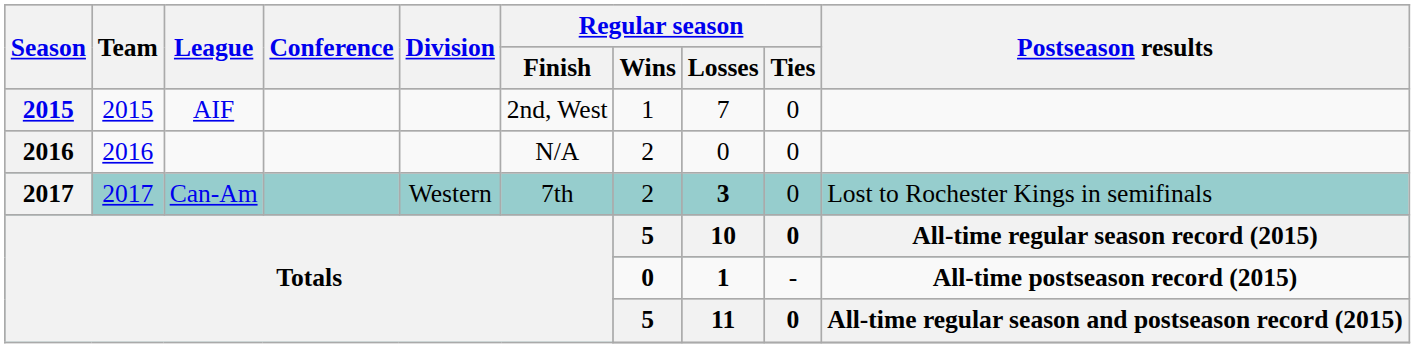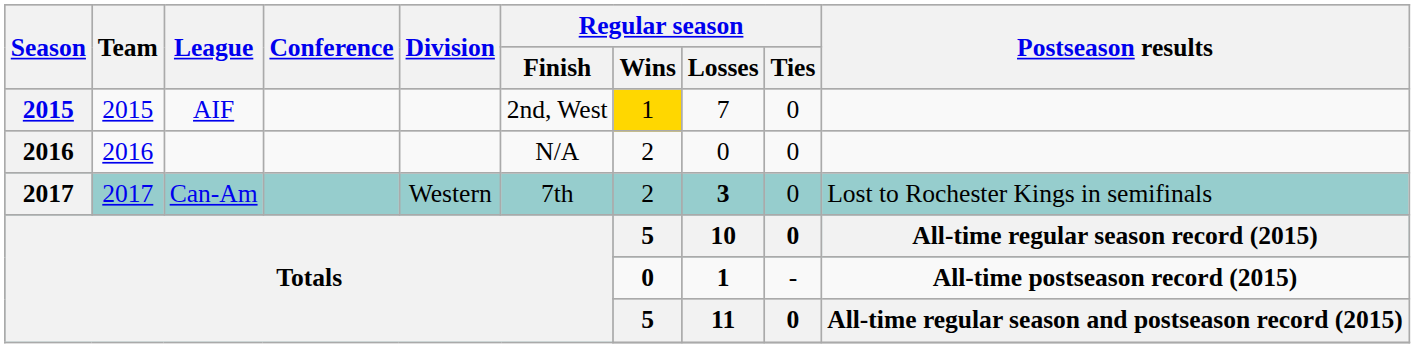(648, 109) no background -> (648, 109) gold background
